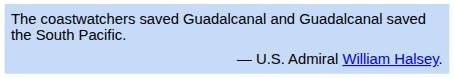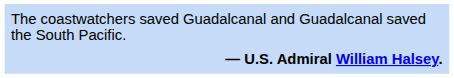(340, 59) normal -> (334, 59) bold
